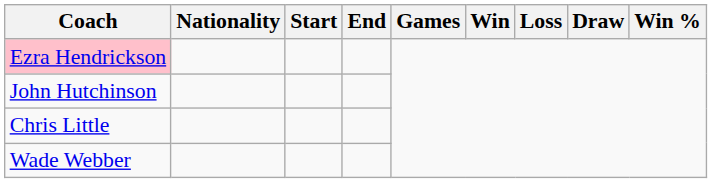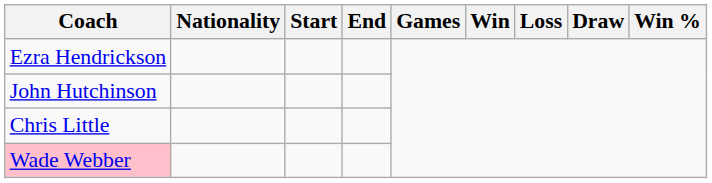(88, 56) pink background -> (88, 56) no background
(70, 159) no background -> (70, 159) pink background
